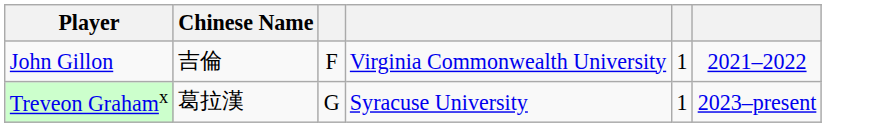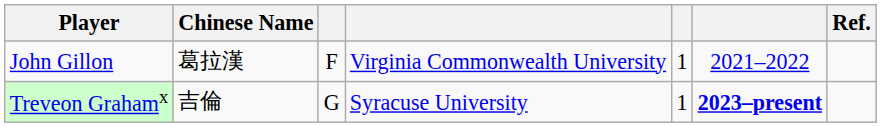+ column: (852, 22)
(200, 60) 吉倫 -> (211, 60) 葛拉漢
(211, 101) 葛拉漢 -> (200, 101) 吉倫
(757, 102) normal -> (760, 102) bold
